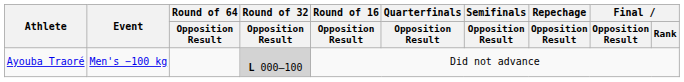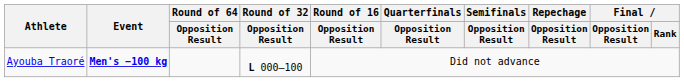(128, 62) normal -> (128, 62) bold
(275, 68) lightgrey background -> (275, 68) no background
